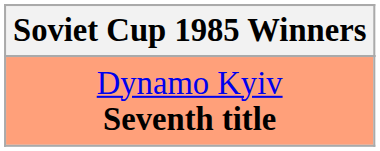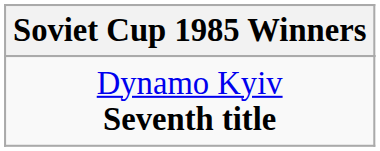(190, 100) lightsalmon background -> (190, 100) no background
